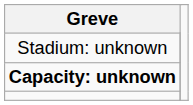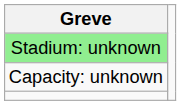(92, 47) no background -> (86, 47) lightgreen background
(92, 76) bold -> (86, 76) normal
